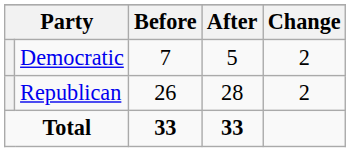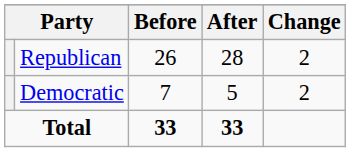rows swapped: (71, 92) <-> (72, 57)
